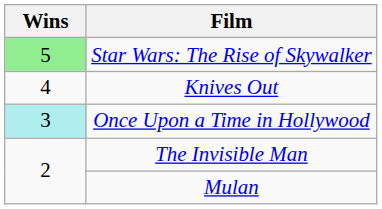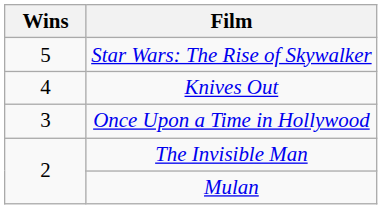(46, 54) lightgreen background -> (46, 54) no background
(46, 120) paleturquoise background -> (46, 120) no background
